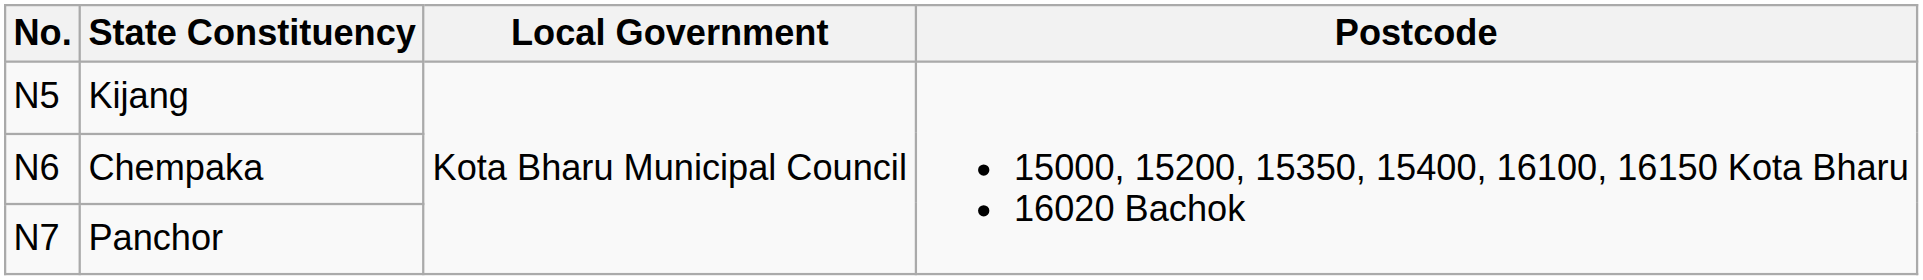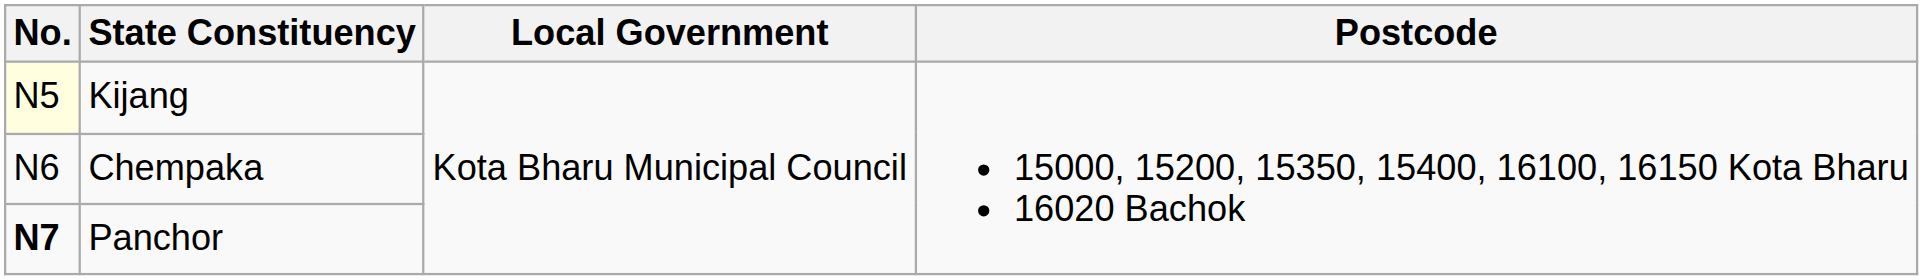(37, 97) no background -> (37, 97) lightyellow background
(37, 237) normal -> (37, 237) bold
